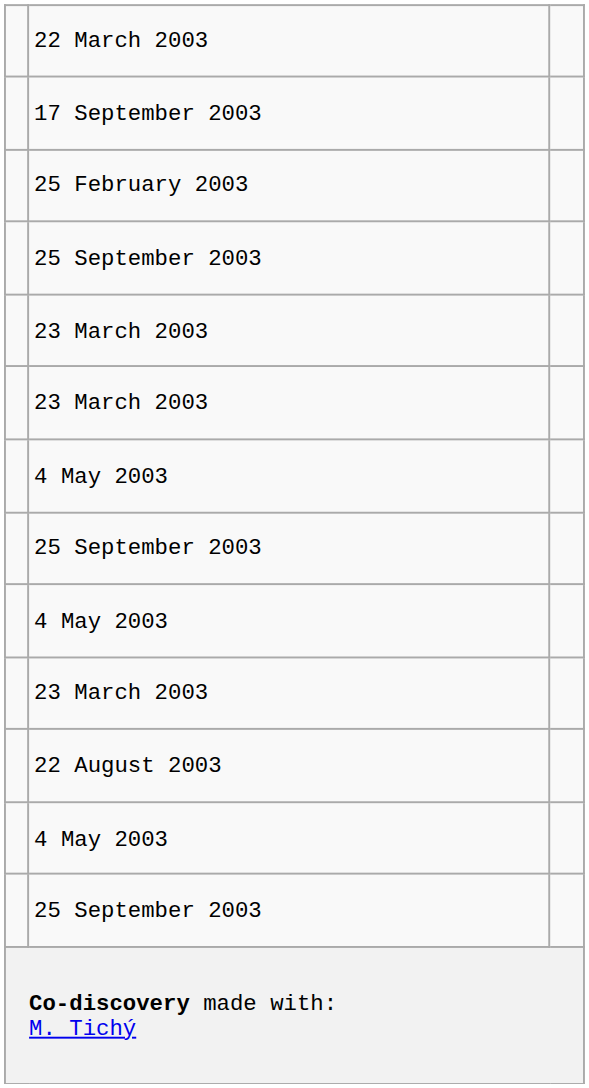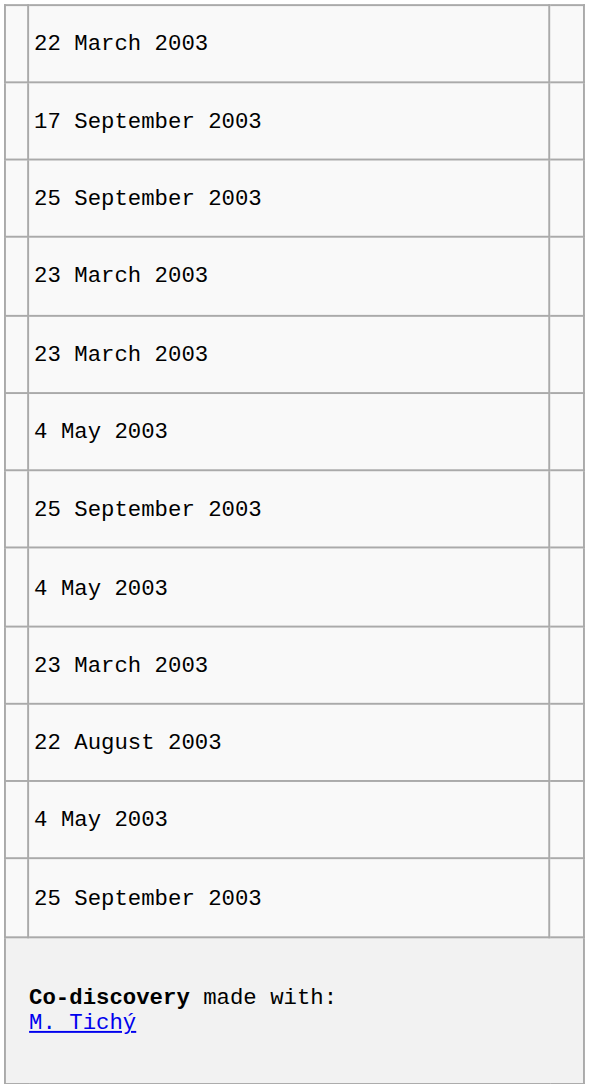- row: (17, 186)
